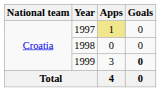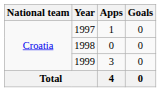(111, 29) khaki background -> (111, 29) no background
(140, 62) bold -> (140, 62) normal
